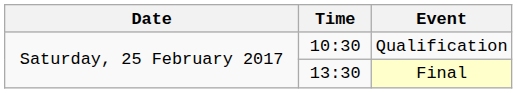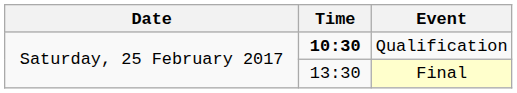(335, 46) normal -> (335, 46) bold
